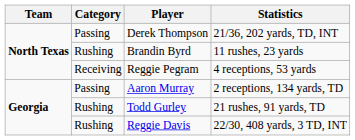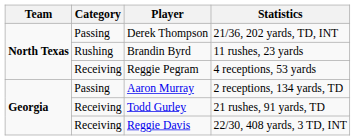(94, 107) Rushing -> (98, 107) Receiving
(94, 125) Rushing -> (98, 125) Receiving
